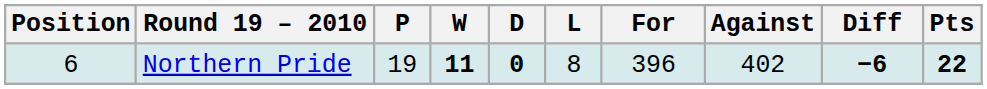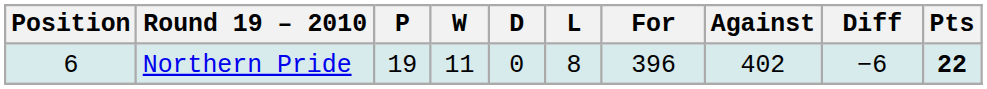(460, 64) bold -> (460, 64) normal
(517, 64) bold -> (517, 64) normal
(872, 64) bold -> (872, 64) normal
